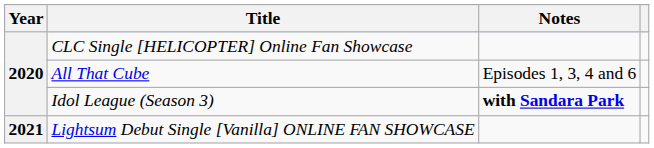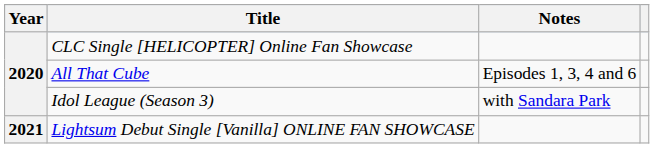(553, 101) bold -> (547, 101) normal
